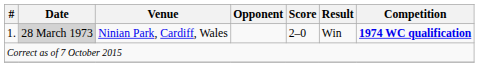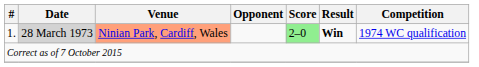(163, 33) no background -> (163, 33) lightsalmon background
(297, 33) no background -> (297, 33) lightgreen background
(332, 33) normal -> (332, 33) bold
(415, 33) bold -> (413, 33) normal
